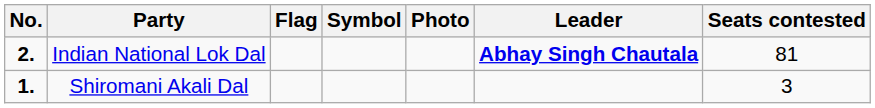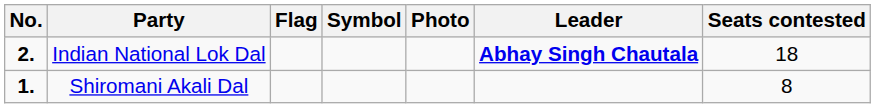(787, 53) 81 -> (787, 53) 18
(787, 86) 3 -> (787, 86) 8
